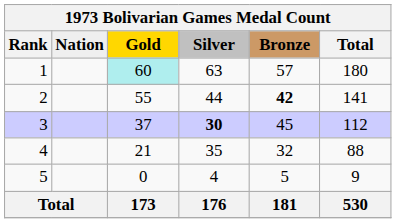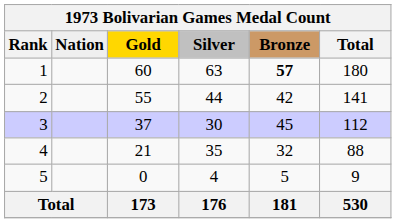(143, 71) paleturquoise background -> (143, 71) no background
(285, 71) normal -> (285, 71) bold
(285, 97) bold -> (285, 97) normal
(214, 124) bold -> (214, 124) normal
